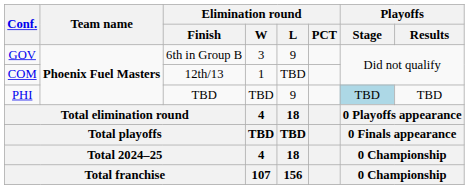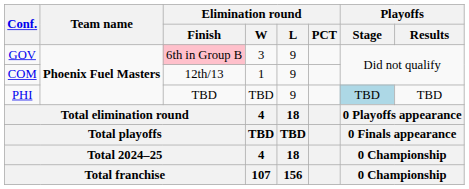(204, 54) no background -> (204, 54) pink background
(293, 74) TBD -> (293, 74) 9
